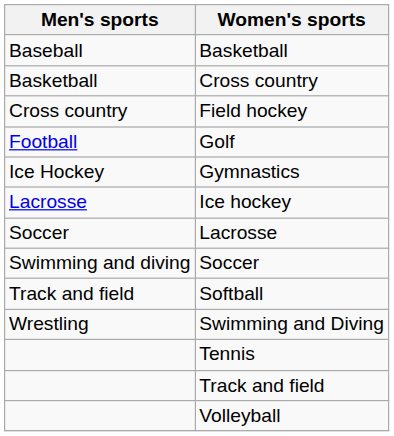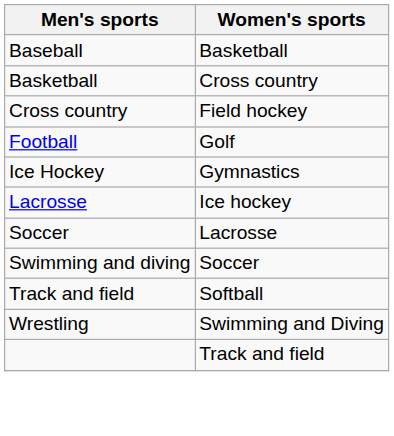- row: (227, 354)
- row: (240, 415)
